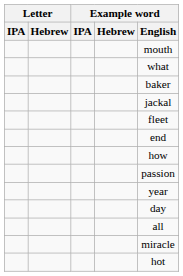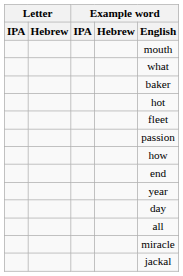(158, 102) jackal -> (158, 102) hot
(158, 137) end -> (158, 137) passion
(158, 173) passion -> (158, 173) end
(158, 262) hot -> (158, 262) jackal
